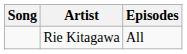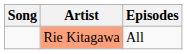(82, 37) no background -> (82, 37) lightsalmon background
